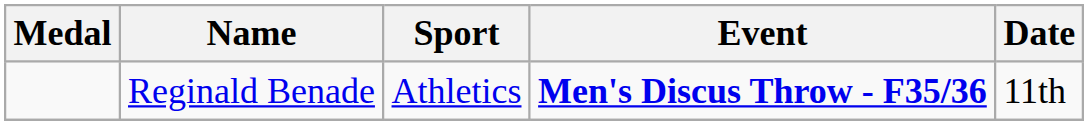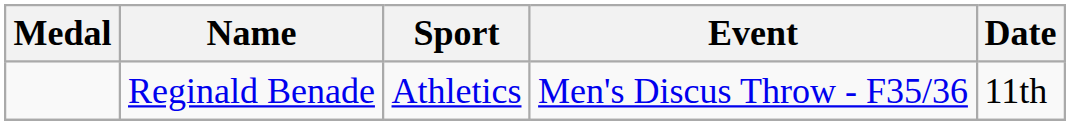(762, 90) bold -> (753, 90) normal
